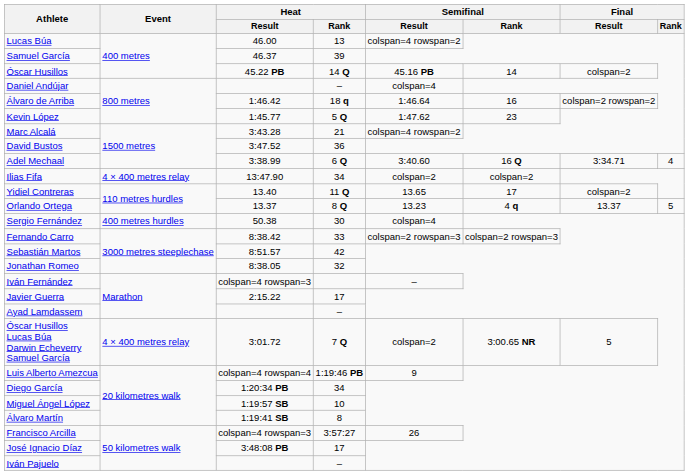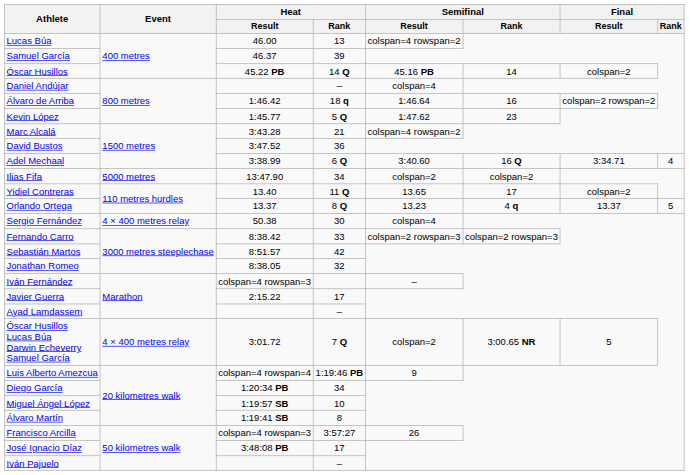(146, 177) 4 × 400 metres relay -> (129, 177) 5000 metres
(143, 222) 400 metres hurdles -> (146, 222) 4 × 400 metres relay
